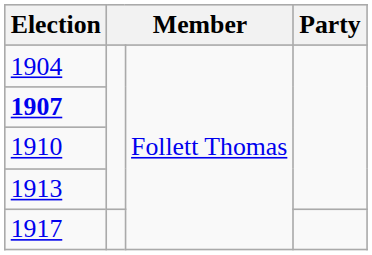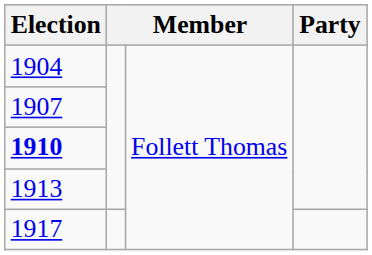(37, 106) bold -> (37, 106) normal
(37, 147) normal -> (37, 147) bold
